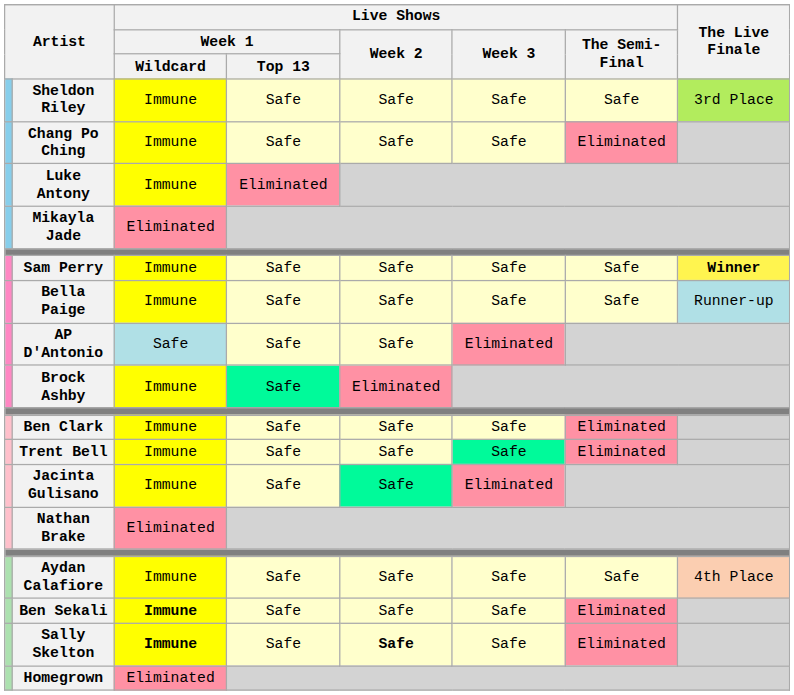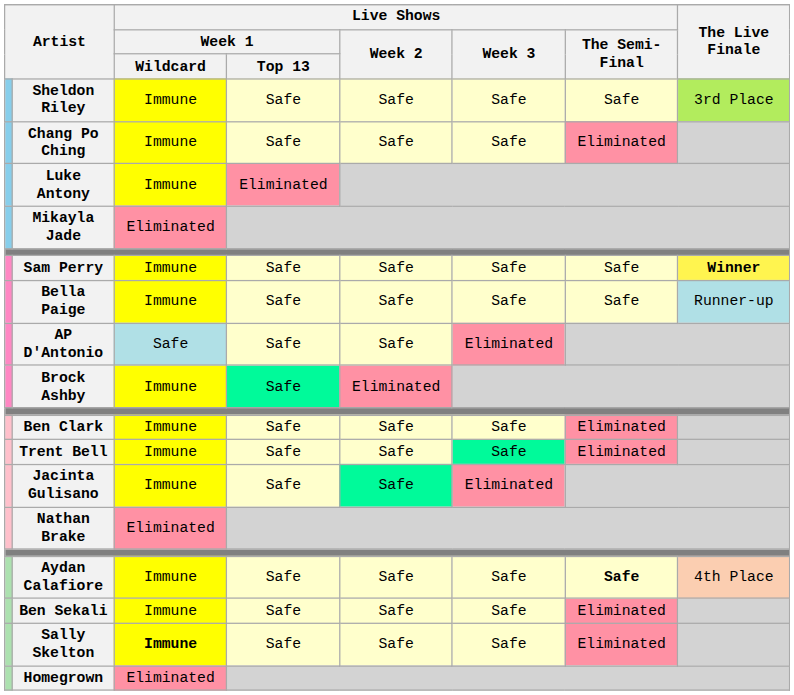(622, 577) normal -> (622, 577) bold
(171, 611) bold -> (171, 611) normal
(396, 644) bold -> (396, 644) normal
